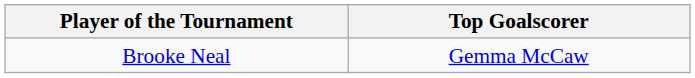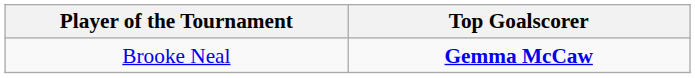(519, 55) normal -> (519, 55) bold
